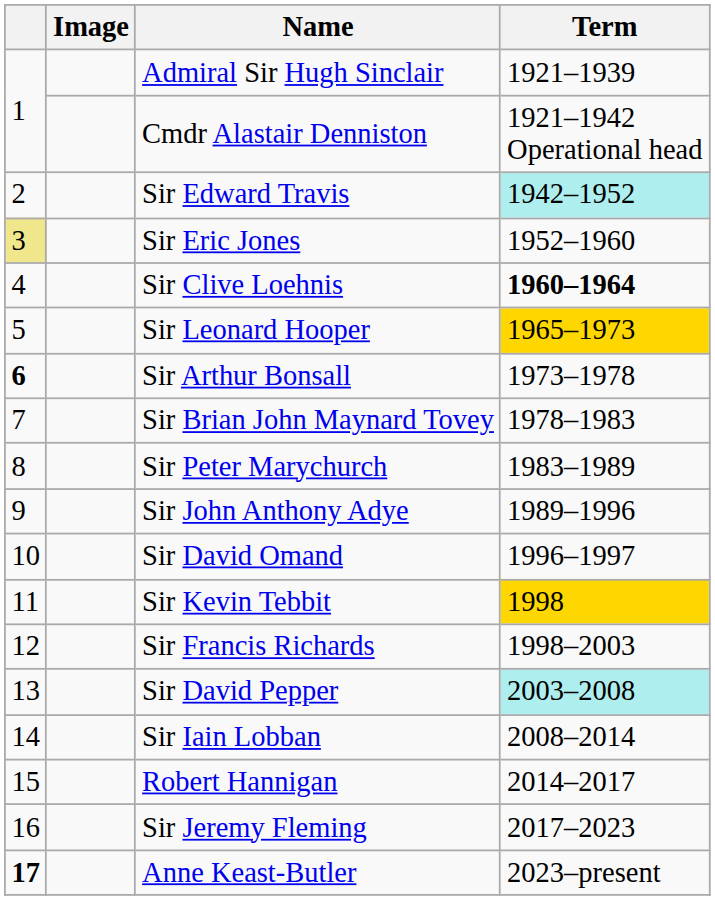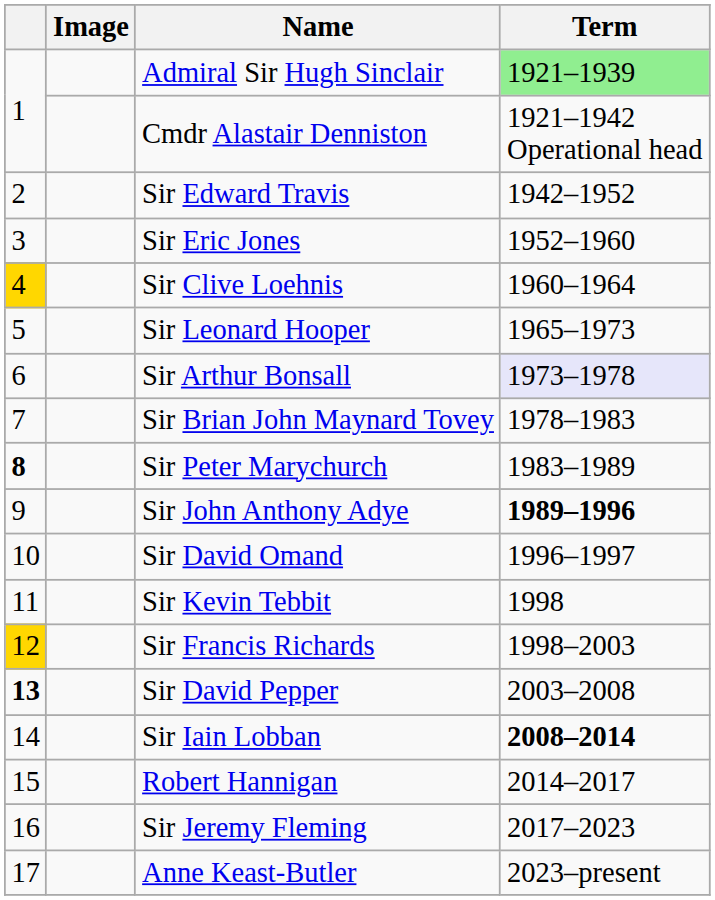(571, 72) no background -> (571, 72) lightgreen background
(571, 194) paleturquoise background -> (571, 194) no background
(19, 239) khaki background -> (19, 239) no background
(19, 284) no background -> (19, 284) gold background
(571, 284) bold -> (571, 284) normal
(571, 330) gold background -> (571, 330) no background
(19, 375) bold -> (19, 375) normal
(571, 375) no background -> (571, 375) lavender background
(19, 465) normal -> (19, 465) bold
(571, 510) normal -> (571, 510) bold
(536, 601) gold background -> (536, 601) no background
(26, 646) no background -> (26, 646) gold background
(26, 691) normal -> (26, 691) bold
(571, 691) paleturquoise background -> (571, 691) no background
(571, 736) normal -> (571, 736) bold
(26, 872) bold -> (26, 872) normal
